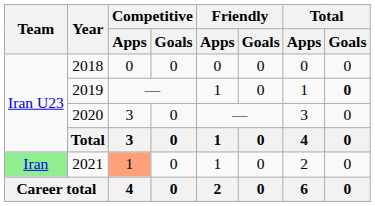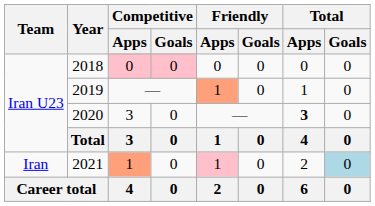(129, 66) no background -> (129, 66) pink background
(174, 66) no background -> (174, 66) pink background
(217, 90) no background -> (217, 90) lightsalmon background
(347, 90) bold -> (347, 90) normal
(304, 115) normal -> (304, 115) bold
(36, 164) lightgreen background -> (36, 164) no background
(217, 164) no background -> (217, 164) pink background
(347, 164) no background -> (347, 164) lightblue background
